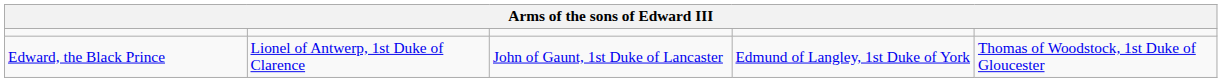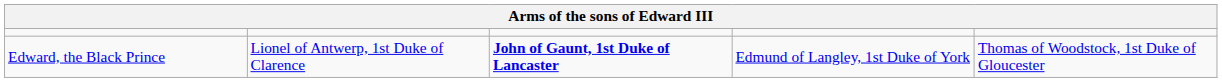(608, 56) normal -> (581, 56) bold
